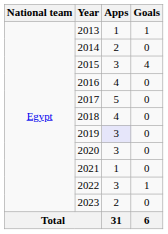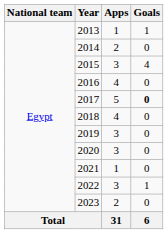(147, 99) normal -> (147, 99) bold
(116, 133) lavender background -> (116, 133) no background
